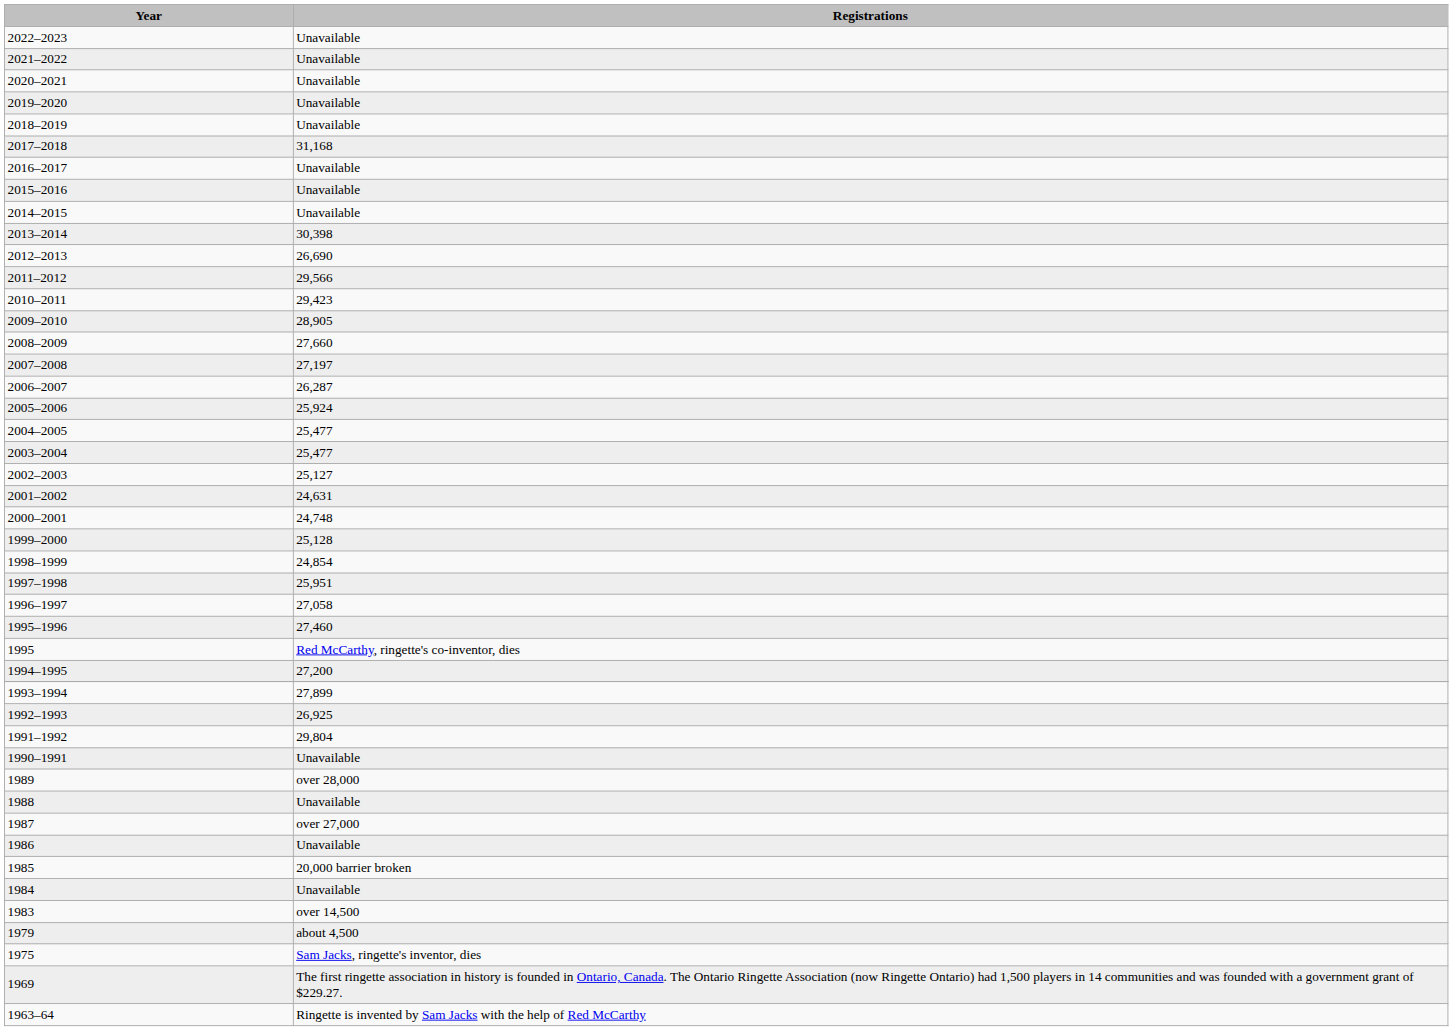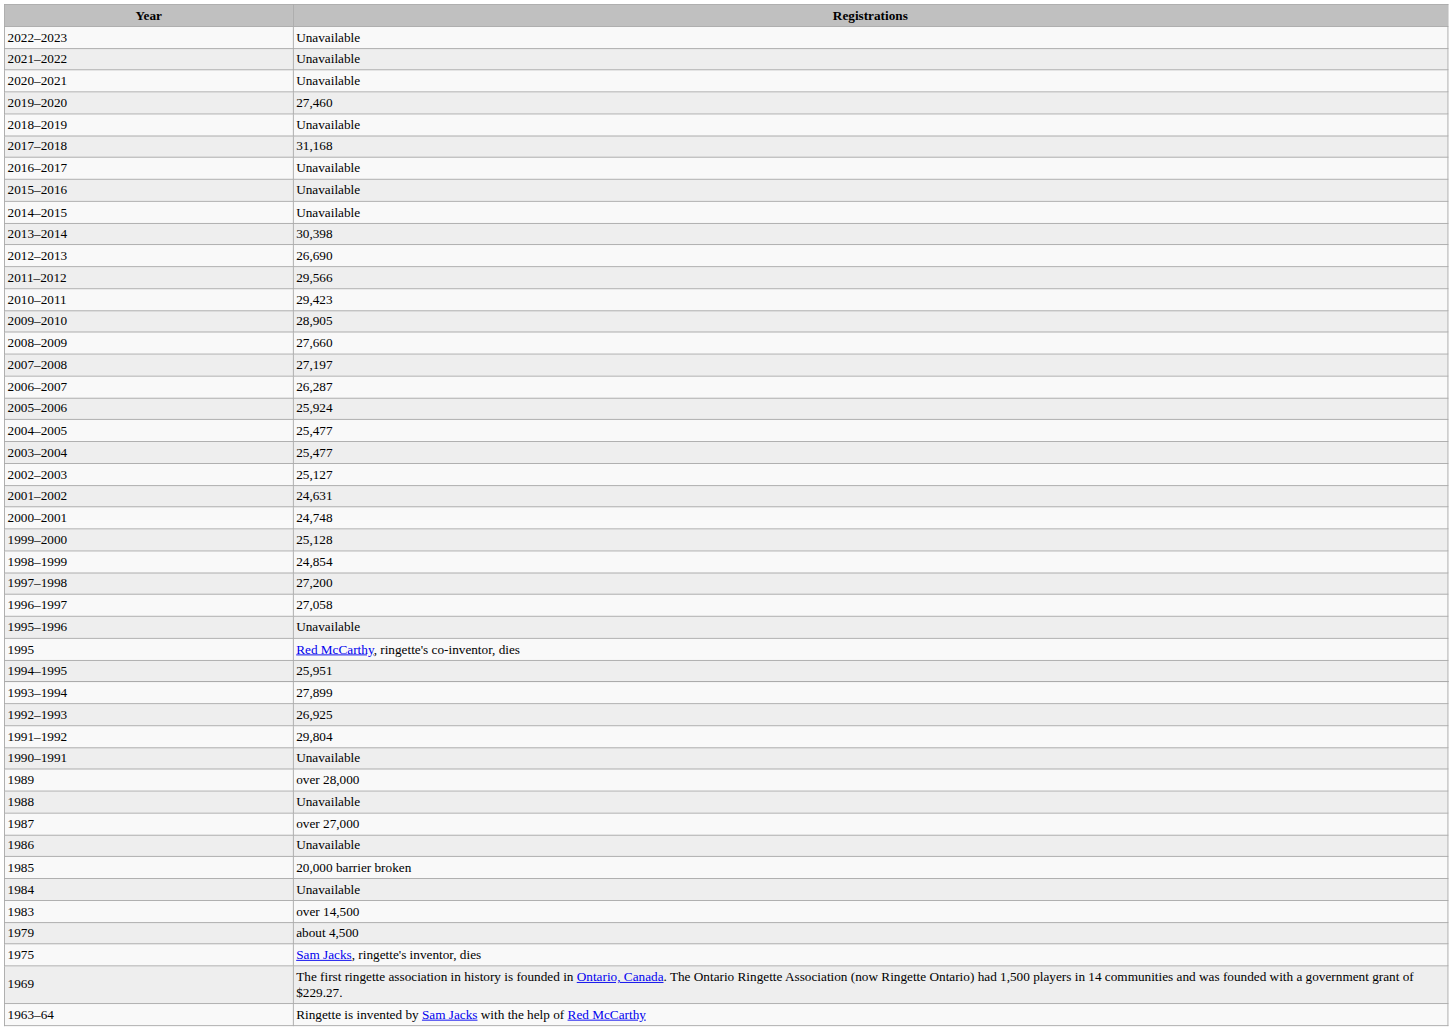(328, 103) Unavailable -> (314, 103) 27,460
(314, 583) 25,951 -> (314, 583) 27,200
(314, 627) 27,460 -> (328, 627) Unavailable
(314, 671) 27,200 -> (314, 671) 25,951
